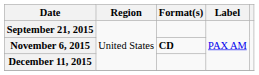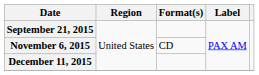(166, 45) bold -> (166, 45) normal
